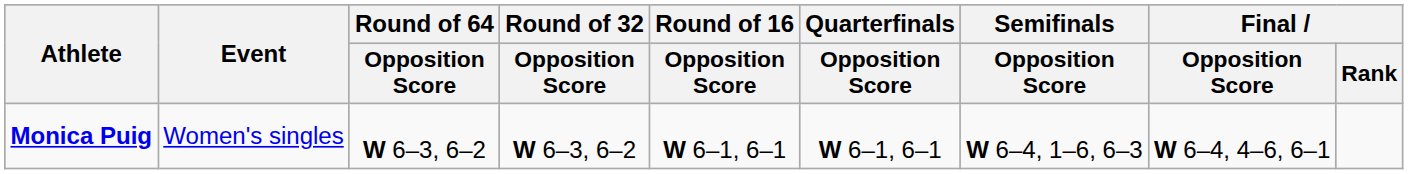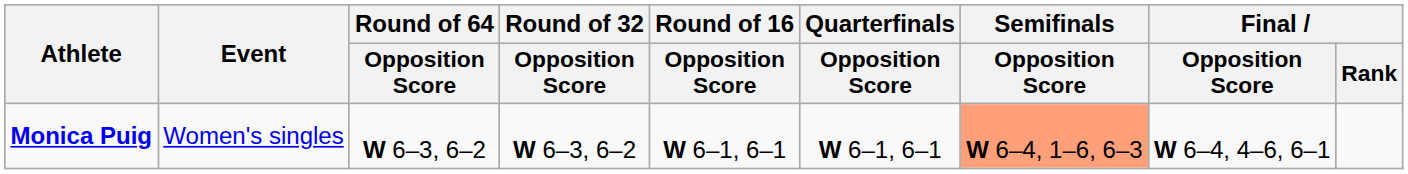(1054, 150) no background -> (1054, 150) lightsalmon background
